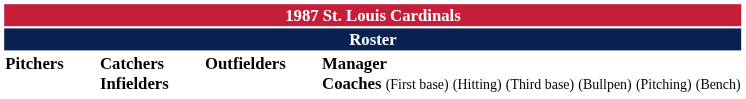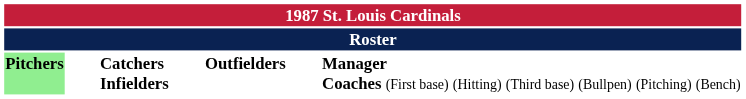(35, 63) no background -> (35, 63) lightgreen background
